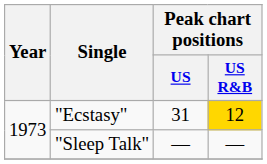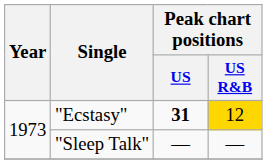(181, 114) normal -> (181, 114) bold
